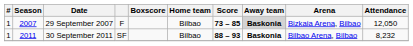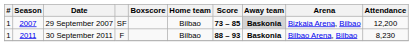(122, 23) F -> (122, 23) SF
(385, 23) 12,050 -> (385, 23) 12,200
(122, 35) SF -> (122, 35) F
(385, 35) 8,232 -> (385, 35) 8,230
